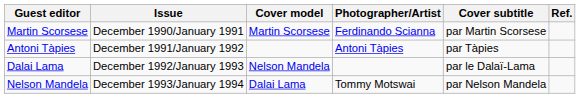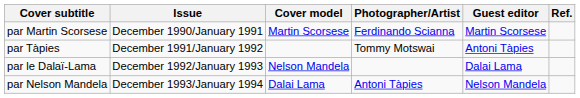columns swapped: (47, 13) <-> (496, 13)
(369, 48) Antoni Tàpies -> (394, 48) Tommy Motswai
(375, 84) Tommy Motswai -> (388, 84) Antoni Tàpies
